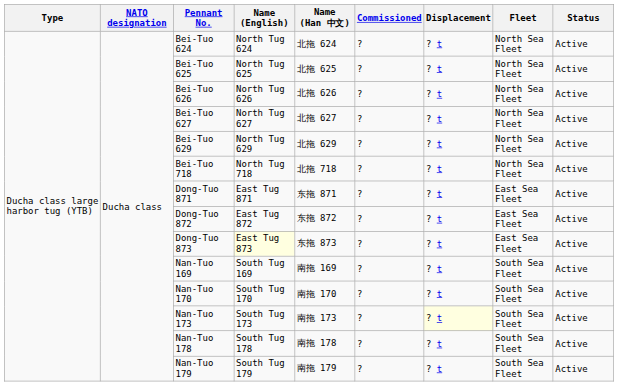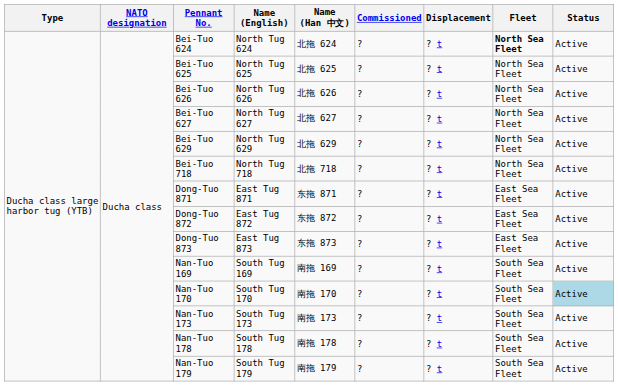(519, 44) normal -> (519, 44) bold
(258, 244) lightyellow background -> (258, 244) no background
(572, 294) no background -> (572, 294) lightblue background
(434, 319) lightyellow background -> (434, 319) no background
